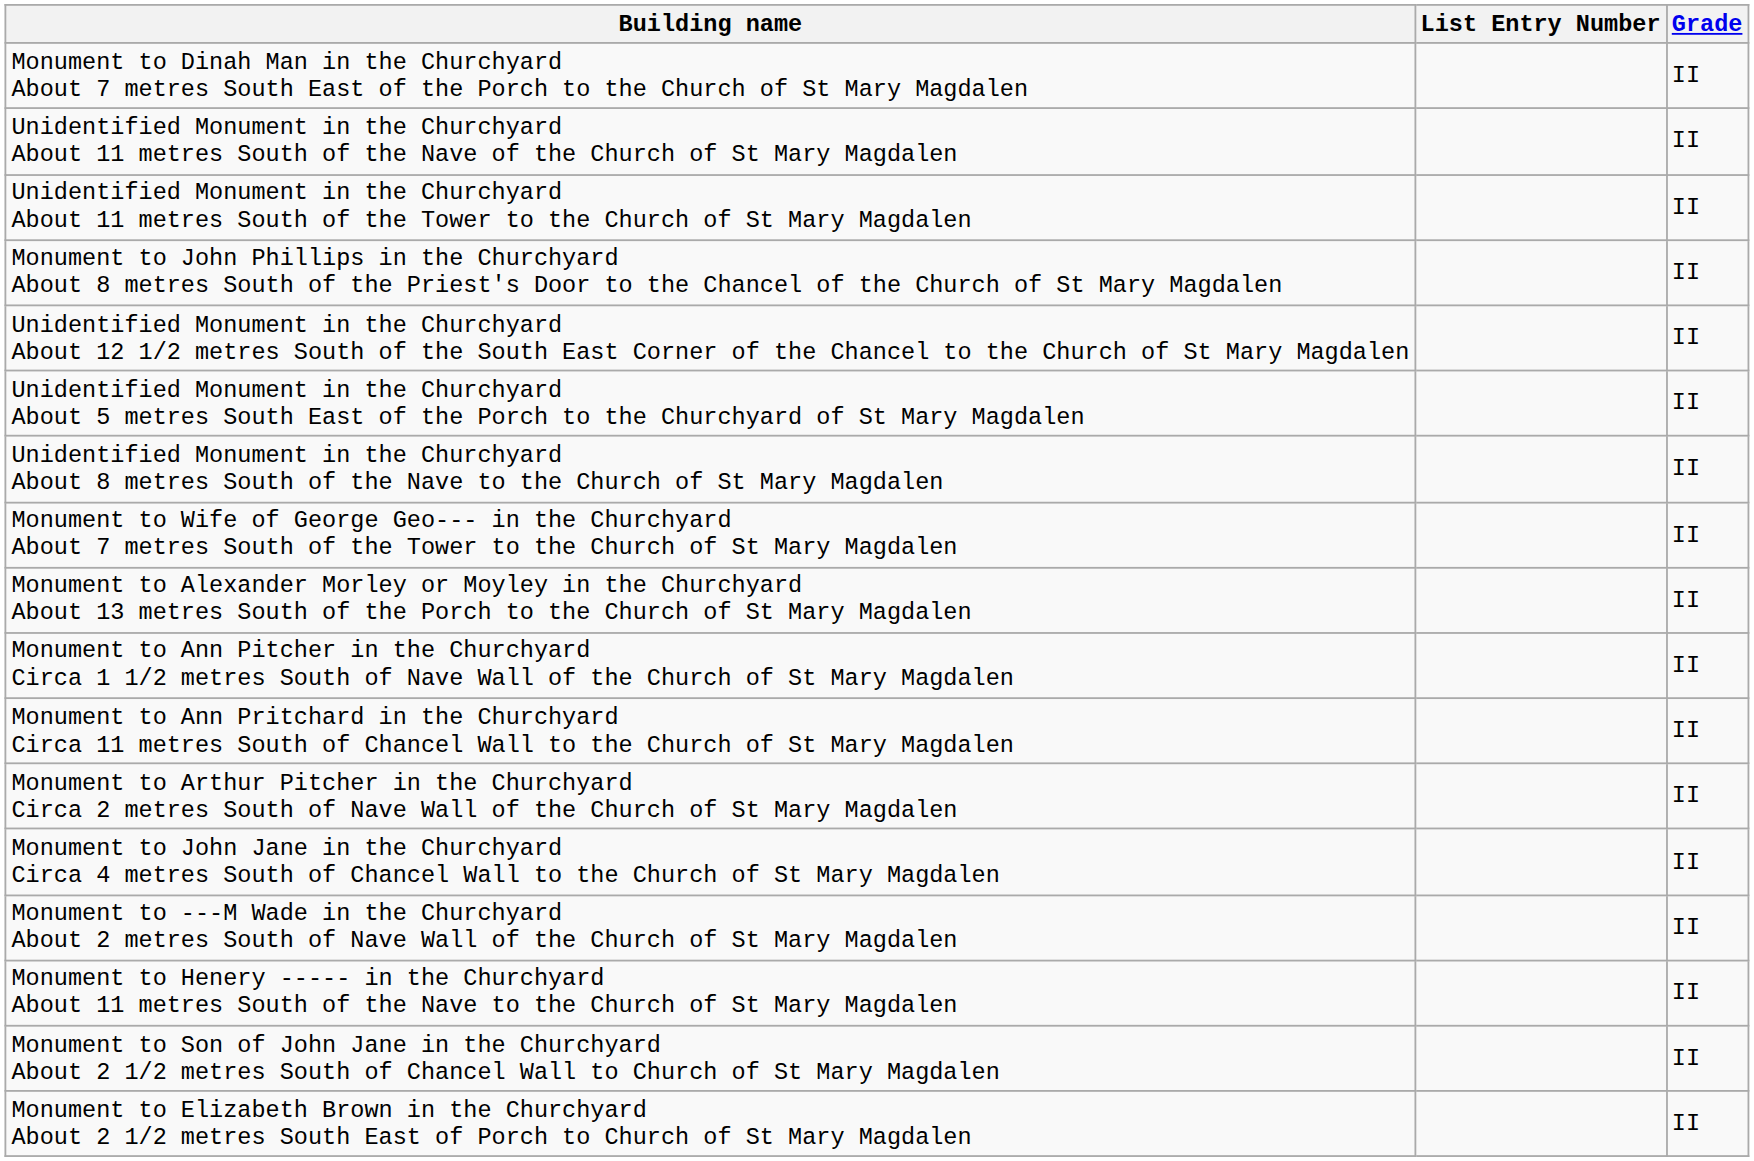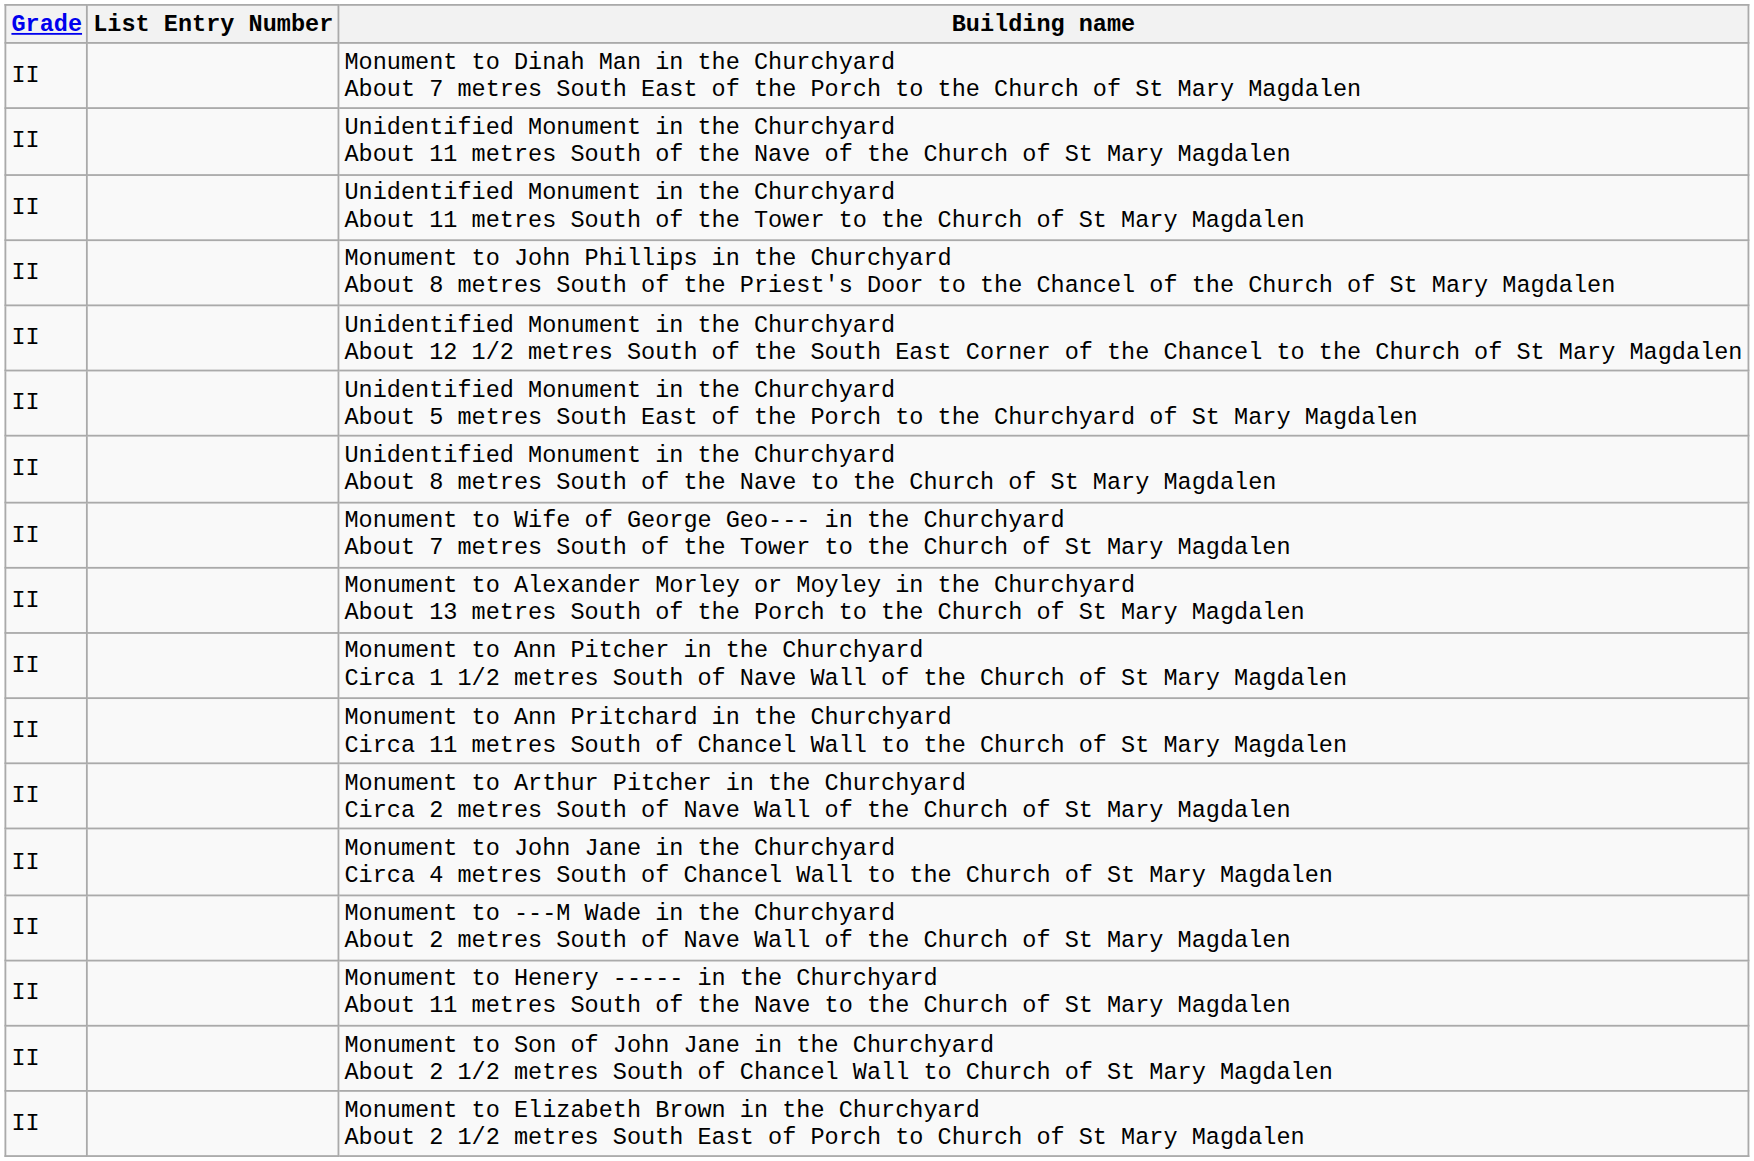columns swapped: (710, 24) <-> (1707, 24)
